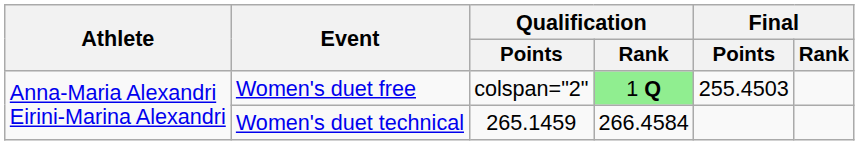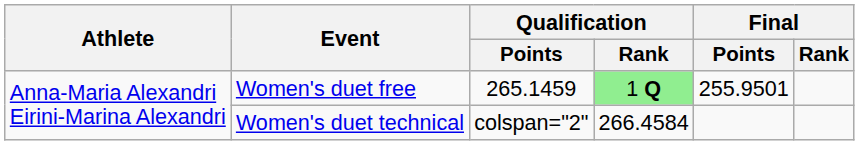(531, 89) colspan="2" -> (531, 89) 265.1459
(744, 89) 255.4503 -> (744, 89) 255.9501
(531, 123) 265.1459 -> (531, 123) colspan="2"
